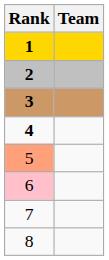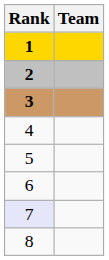(29, 130) bold -> (29, 130) normal
(29, 158) lightsalmon background -> (29, 158) no background
(29, 185) pink background -> (29, 185) no background
(29, 213) no background -> (29, 213) lavender background
